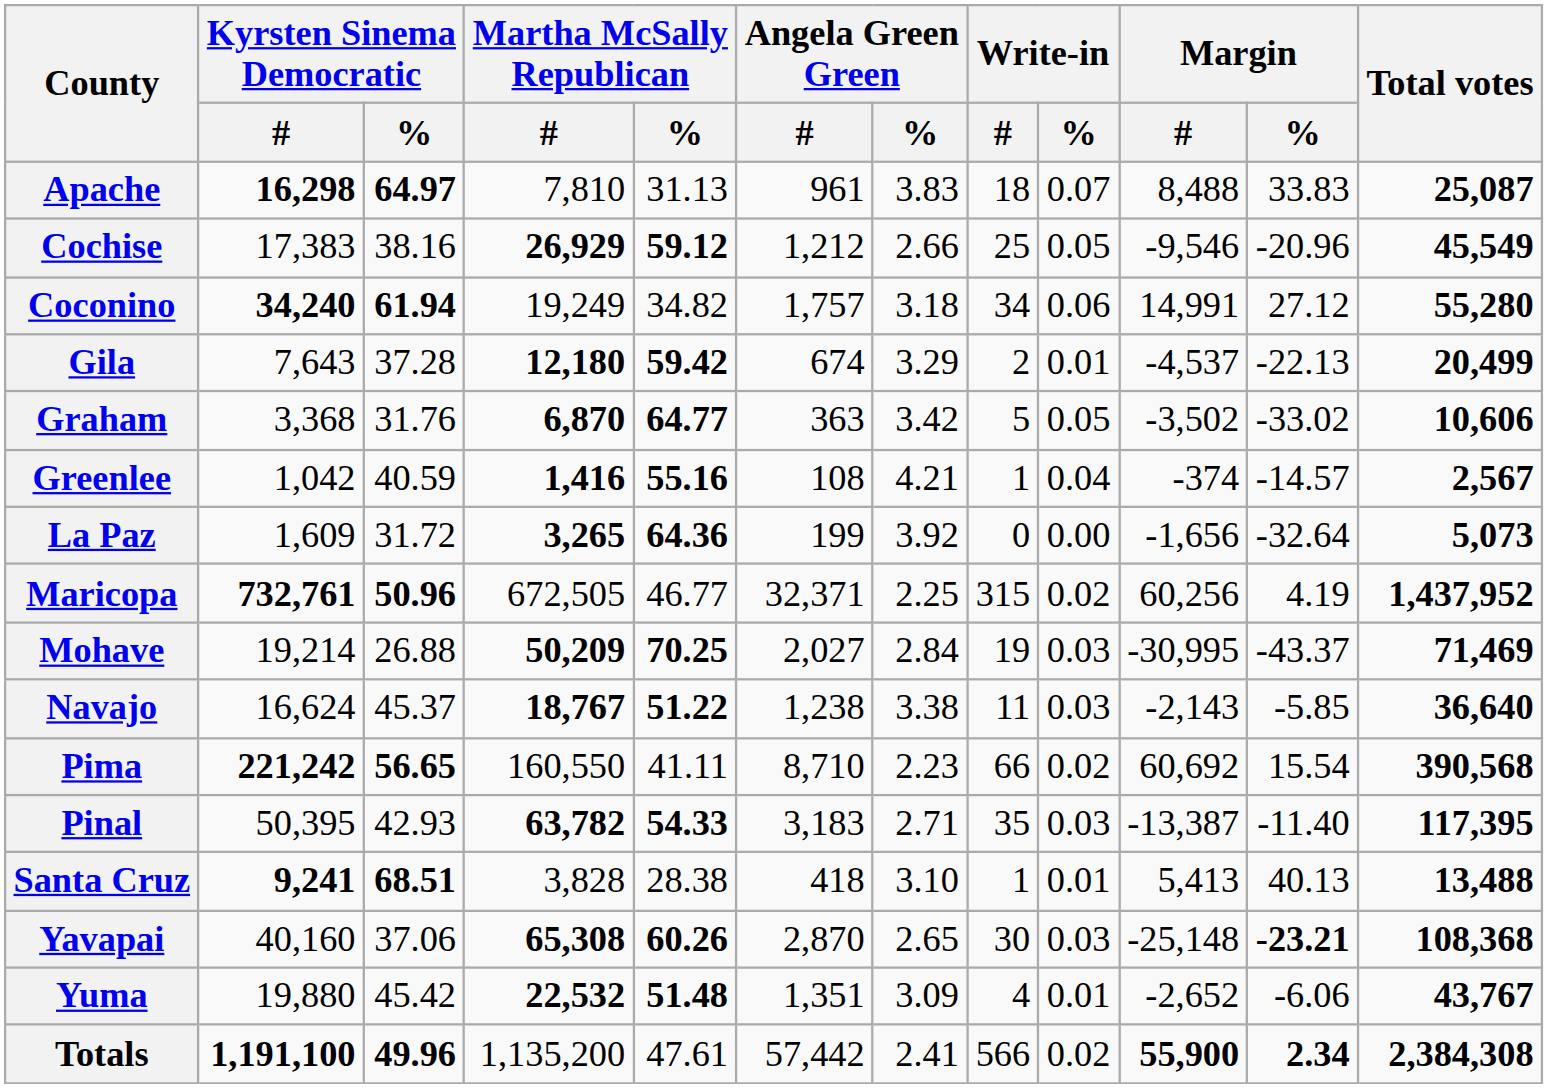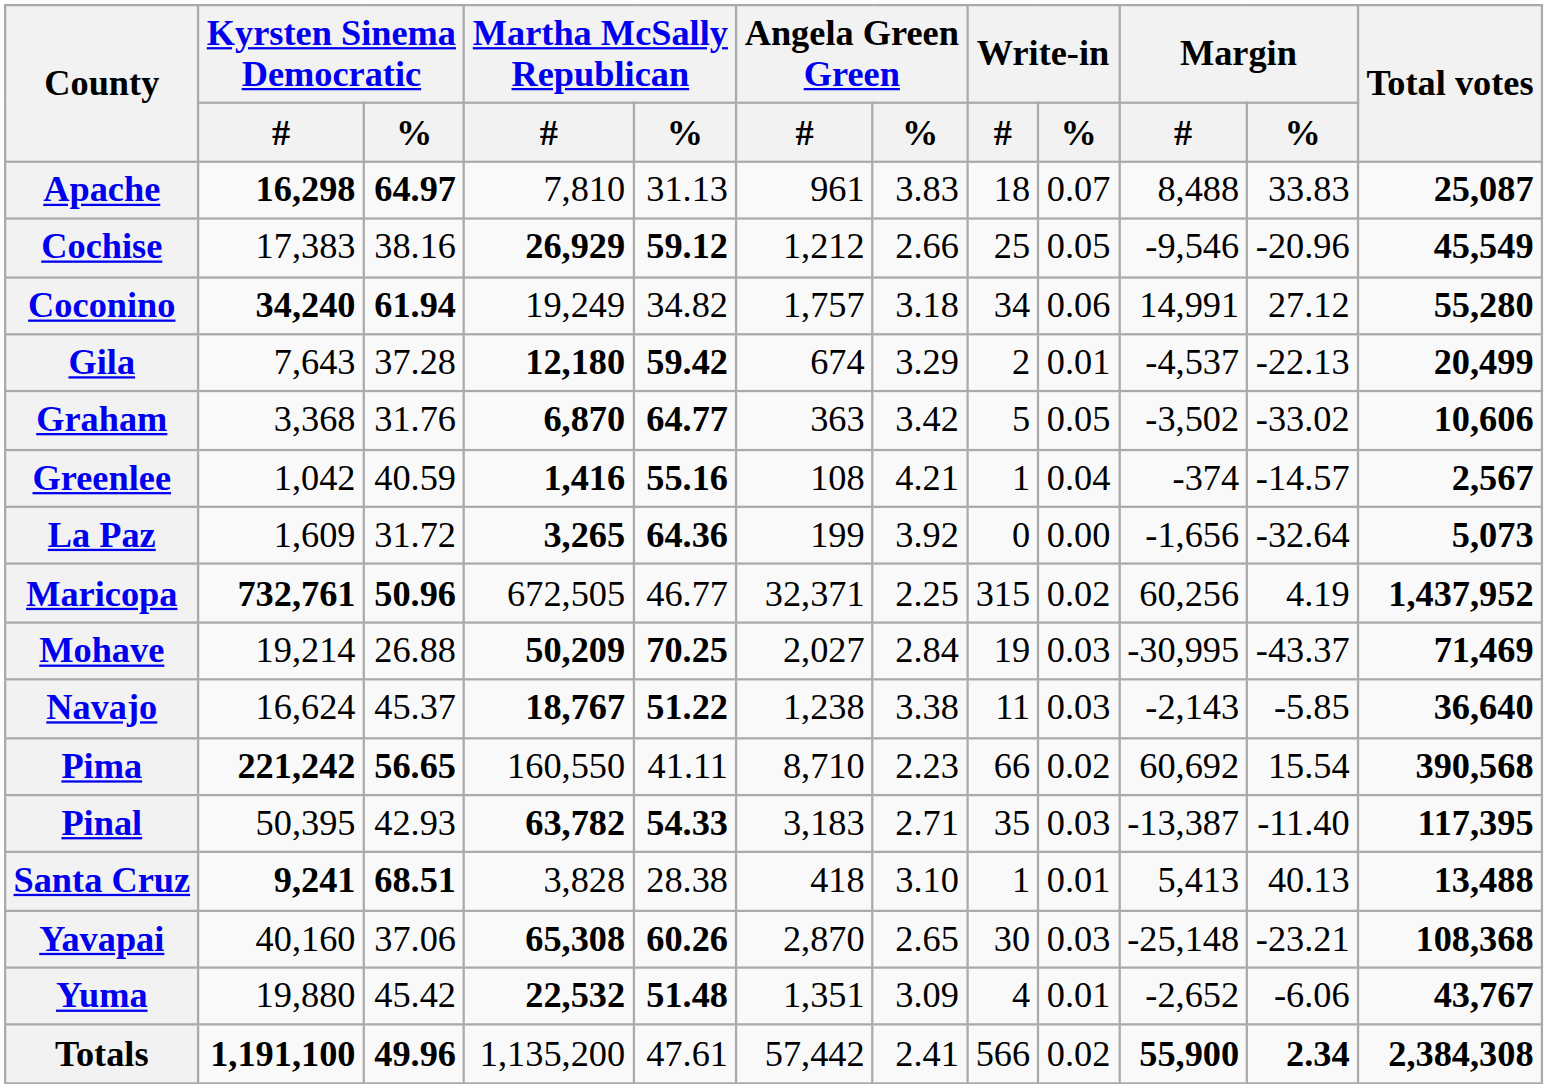(1303, 938) bold -> (1303, 938) normal
